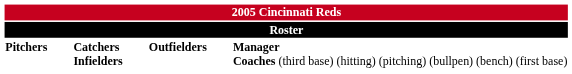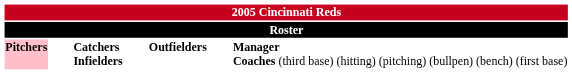(26, 47) no background -> (26, 47) pink background
